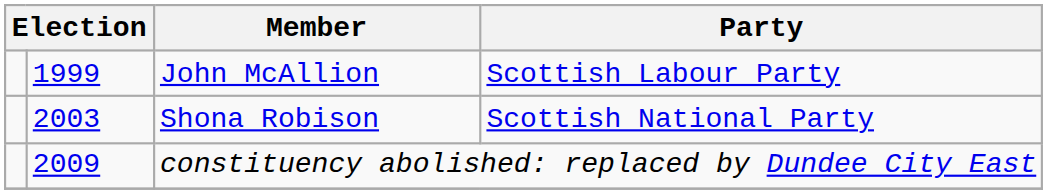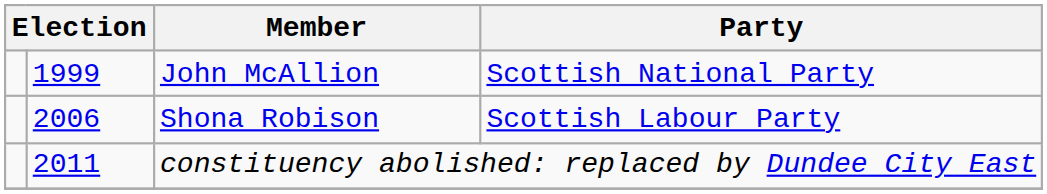(663, 74) Scottish Labour Party -> (680, 74) Scottish National Party
(67, 119) 2003 -> (67, 119) 2006
(680, 119) Scottish National Party -> (663, 119) Scottish Labour Party
(67, 165) 2009 -> (67, 165) 2011
